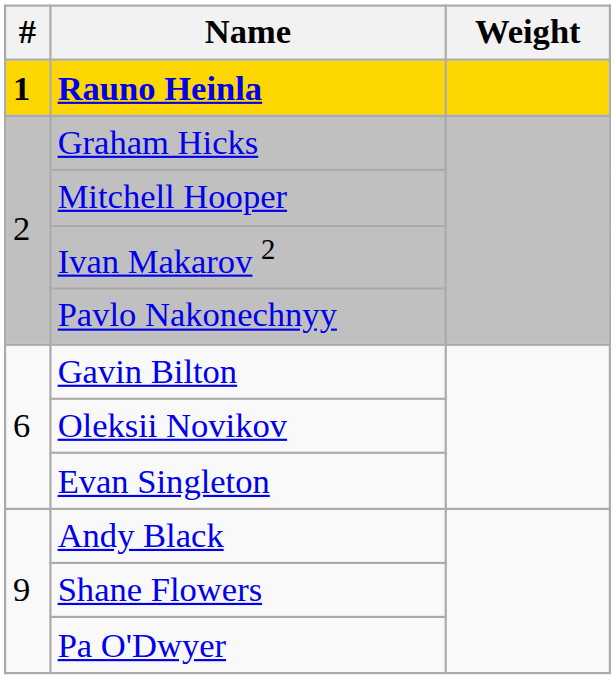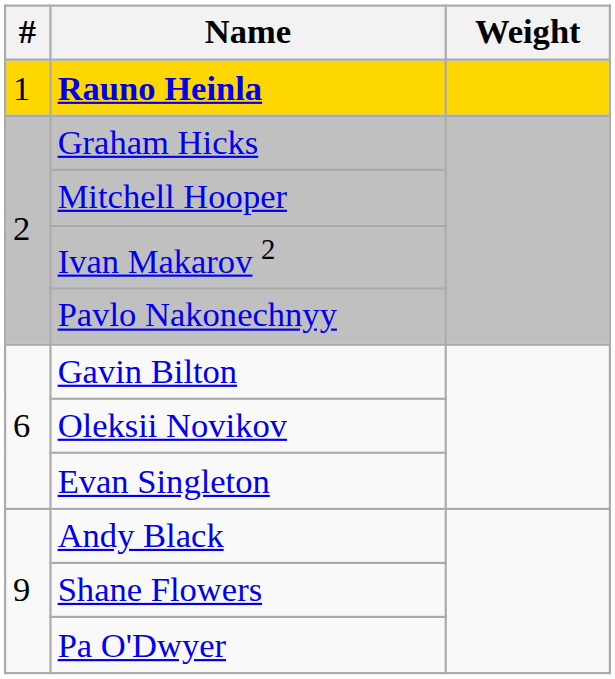(22, 87) bold -> (22, 87) normal
